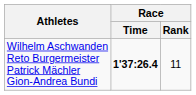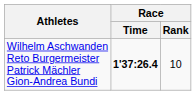(176, 65) 11 -> (176, 65) 10
